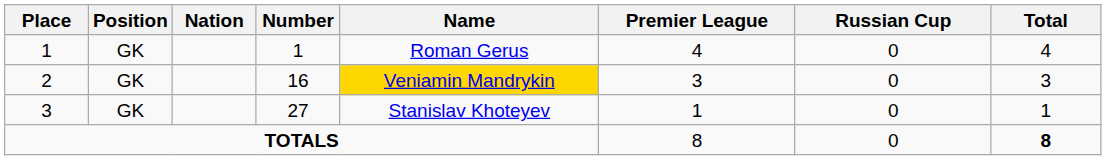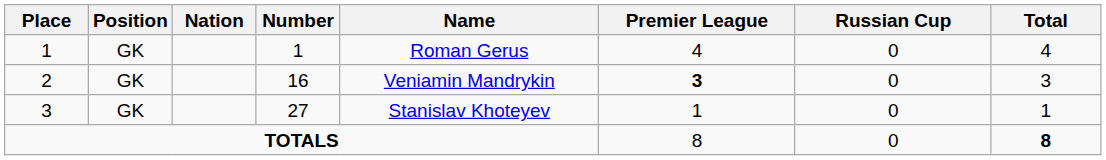(469, 80) gold background -> (469, 80) no background
(697, 80) normal -> (697, 80) bold
